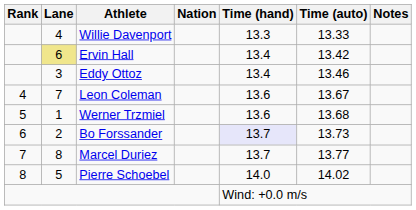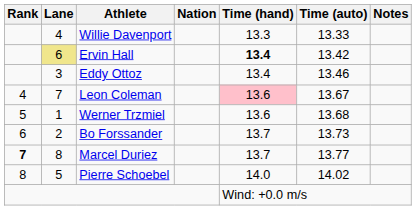(258, 54) normal -> (258, 54) bold
(258, 94) no background -> (258, 94) pink background
(258, 134) lavender background -> (258, 134) no background
(23, 154) normal -> (23, 154) bold
